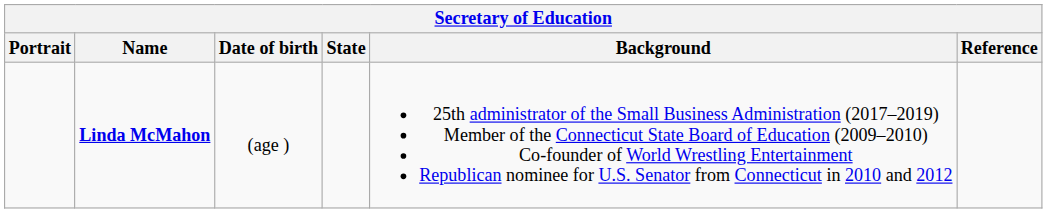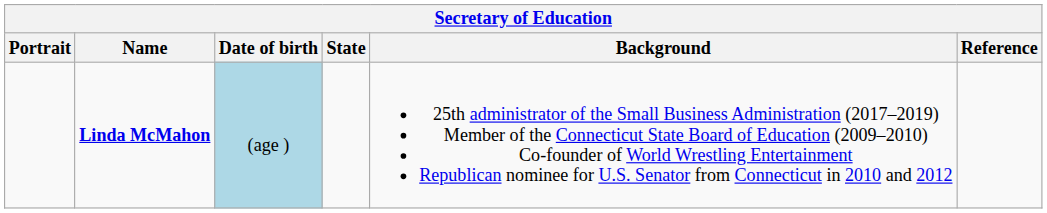(268, 145) no background -> (268, 145) lightblue background
